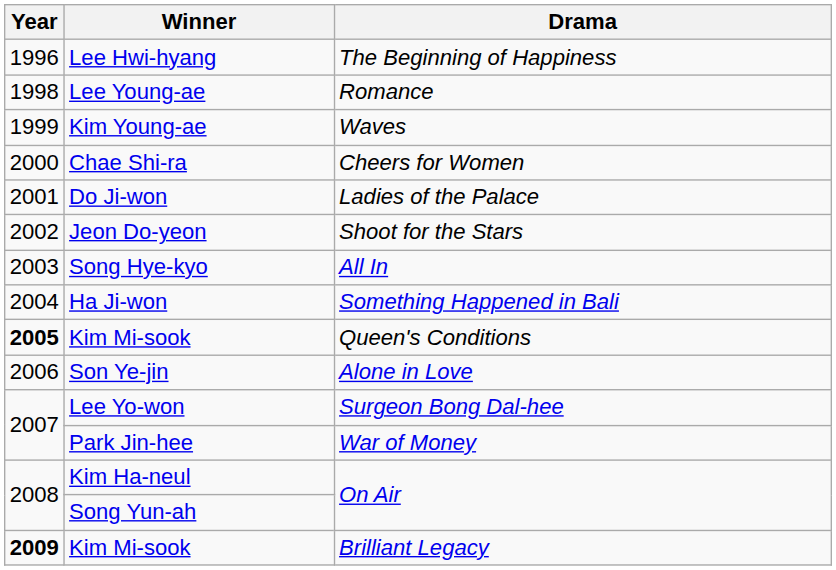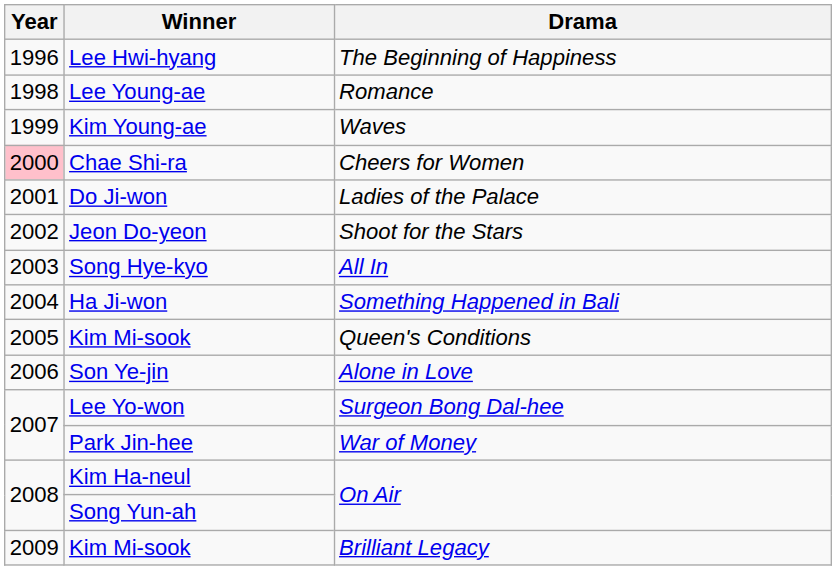(34, 162) no background -> (34, 162) pink background
(34, 337) bold -> (34, 337) normal
(34, 547) bold -> (34, 547) normal
